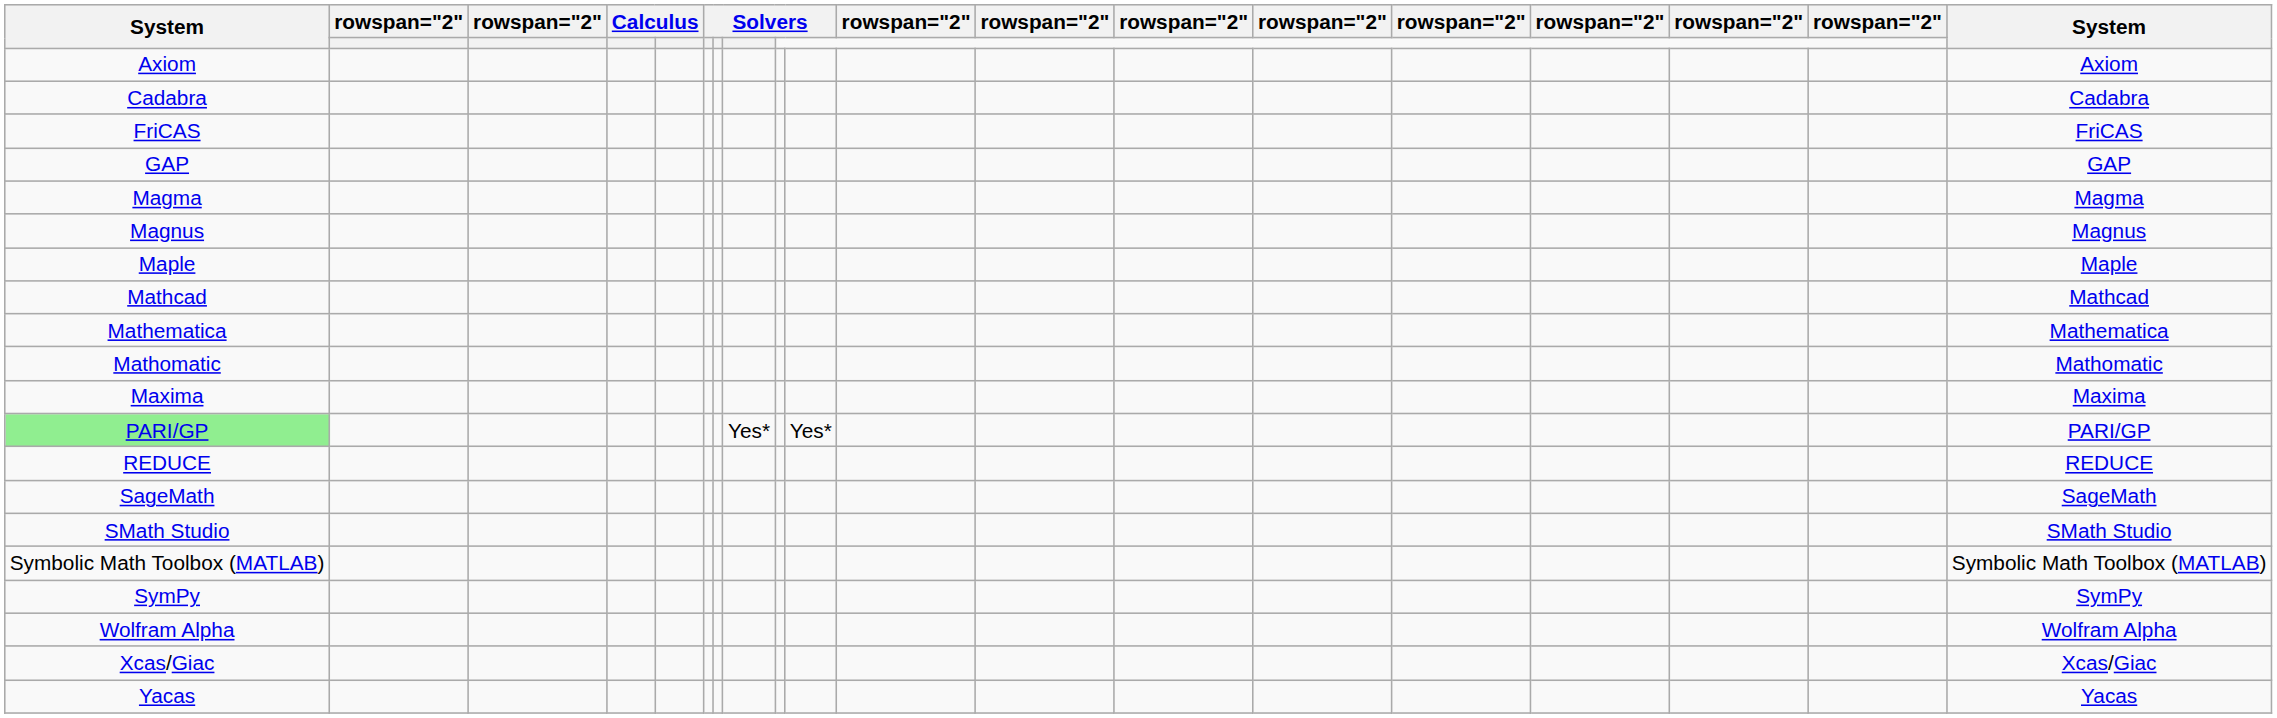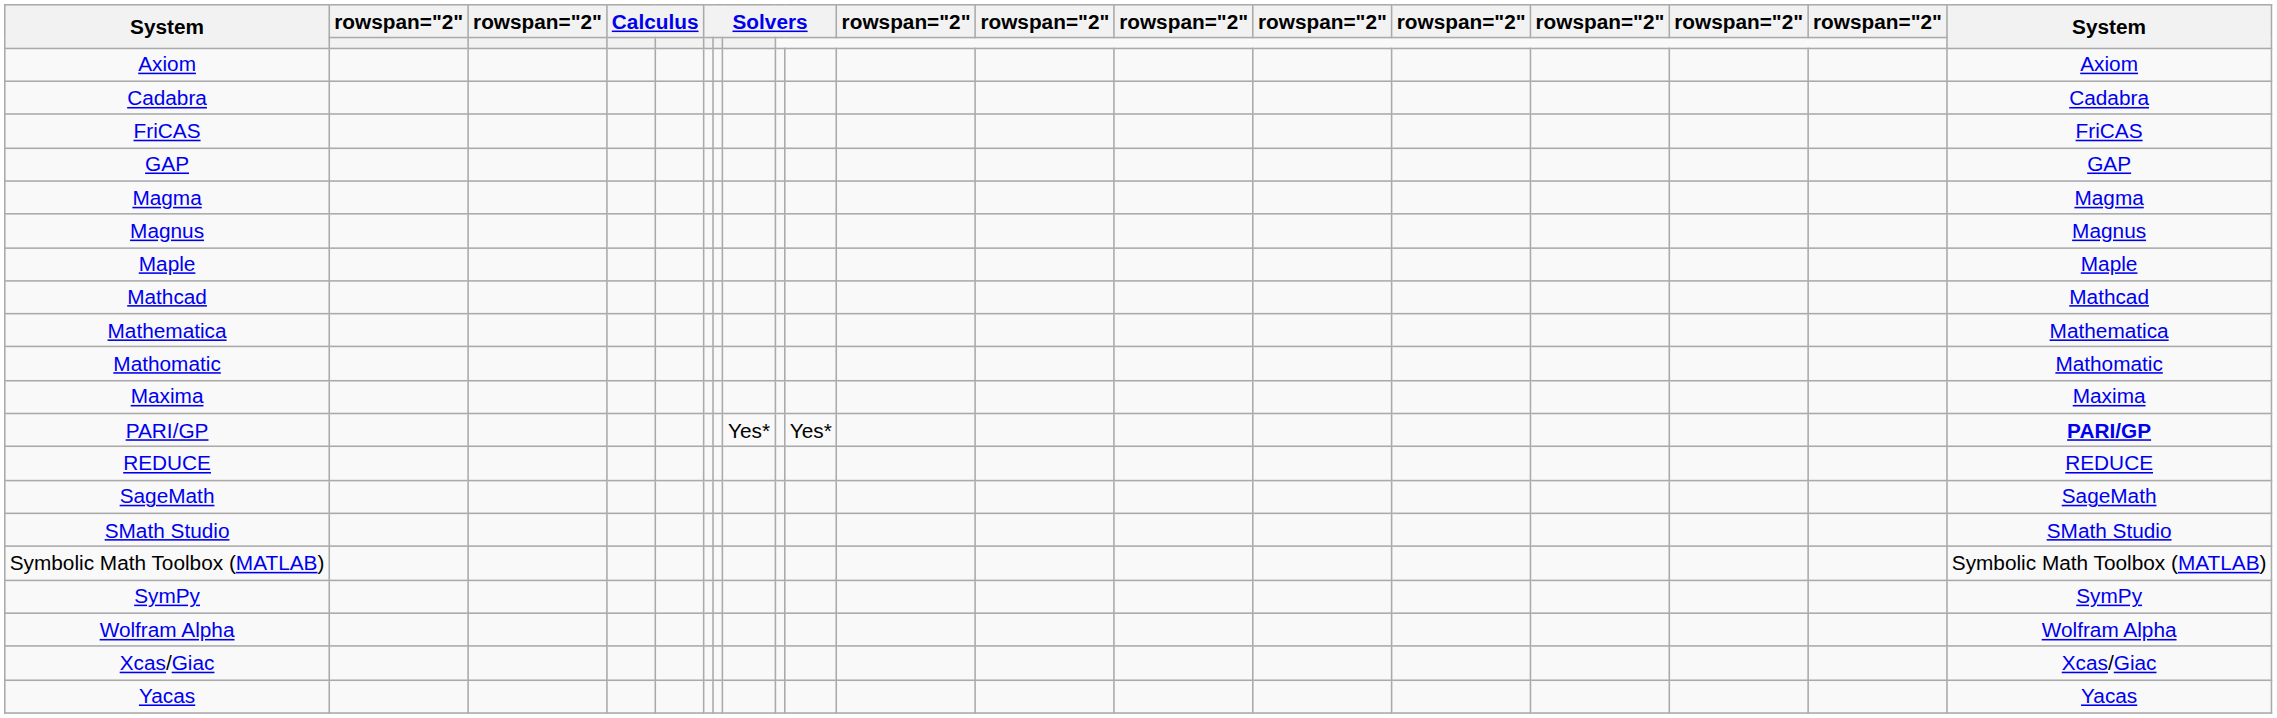(167, 431) lightgreen background -> (167, 431) no background
(2109, 431) normal -> (2109, 431) bold
